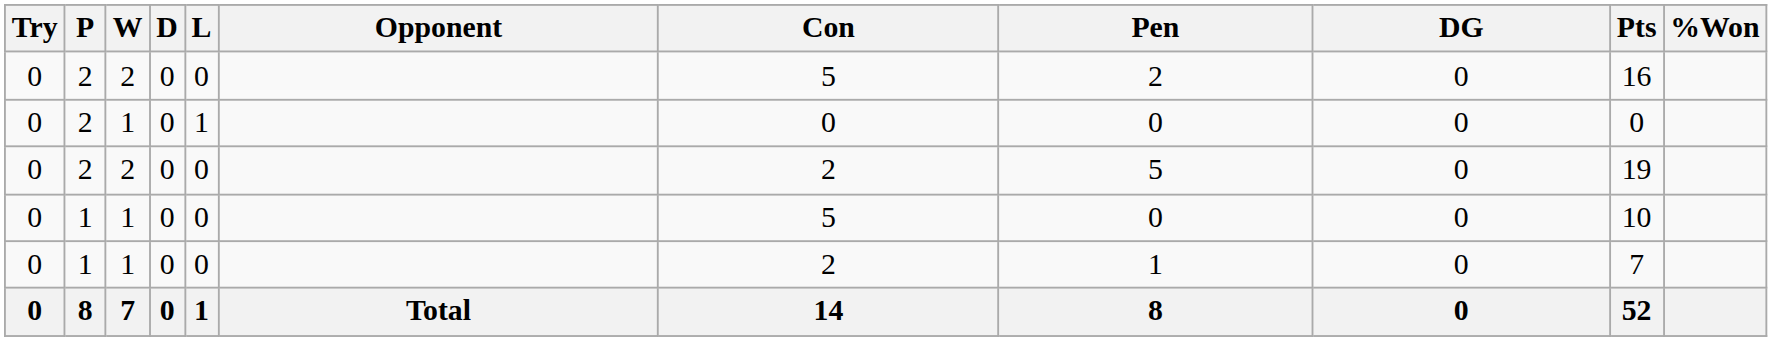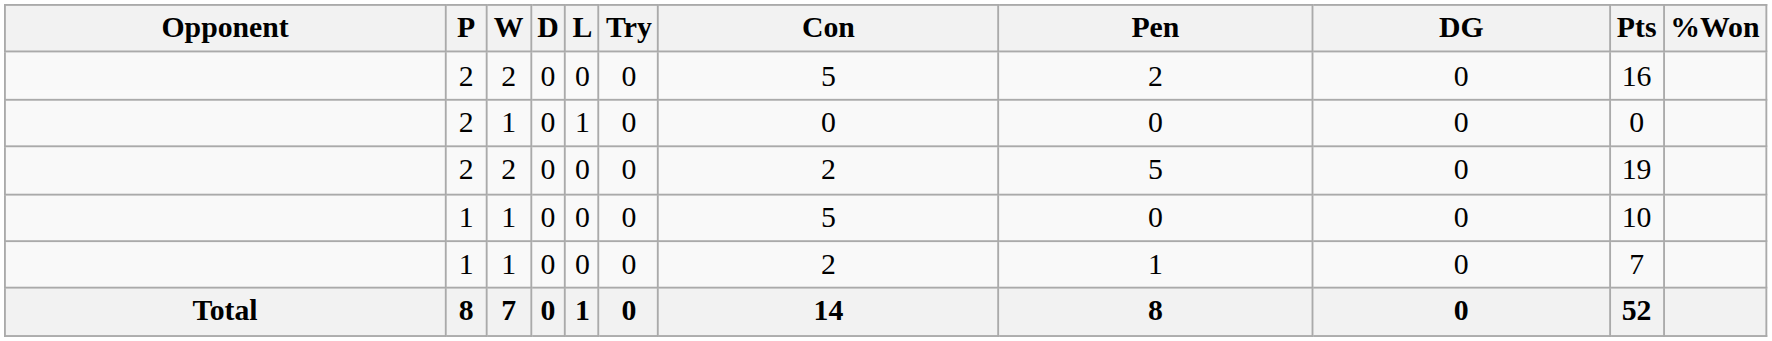columns swapped: (438, 28) <-> (35, 28)
